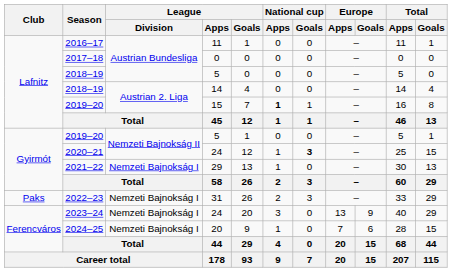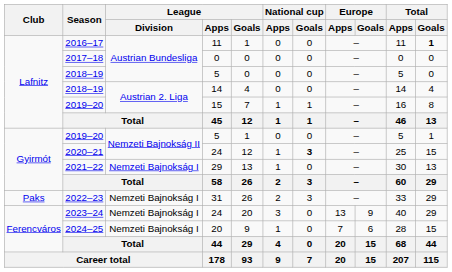(431, 43) normal -> (431, 43) bold
(278, 105) bold -> (278, 105) normal
